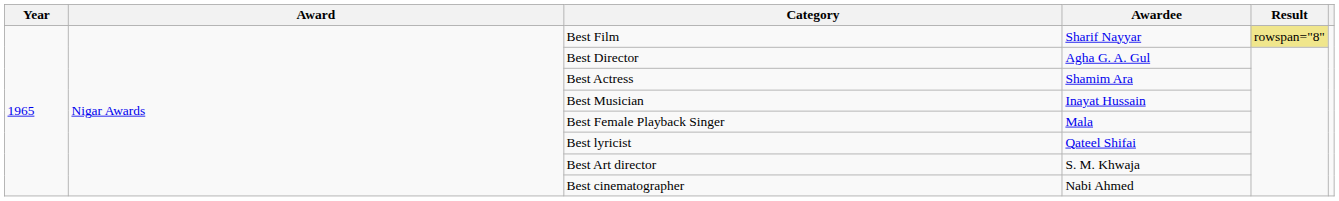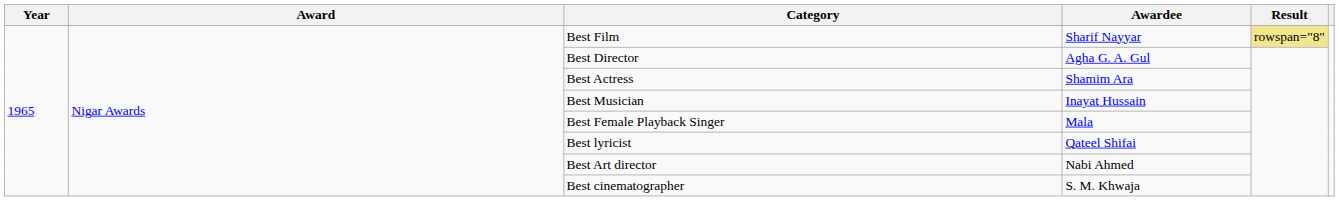(1103, 164) S. M. Khwaja -> (1100, 164) Nabi Ahmed
(1100, 185) Nabi Ahmed -> (1103, 185) S. M. Khwaja
